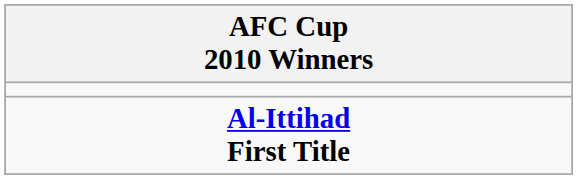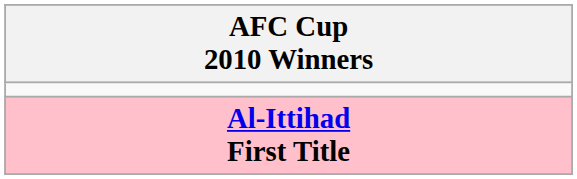(289, 134) no background -> (289, 134) pink background
